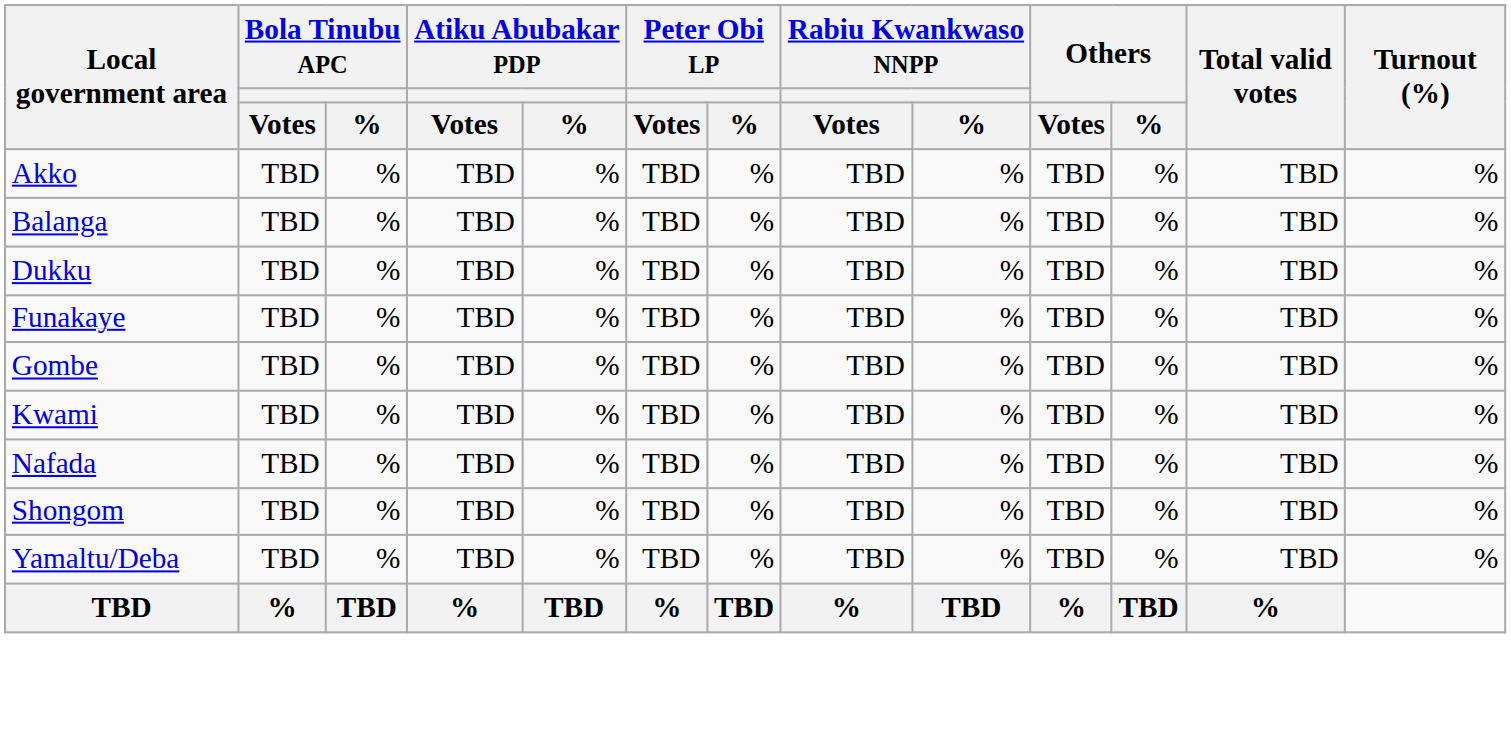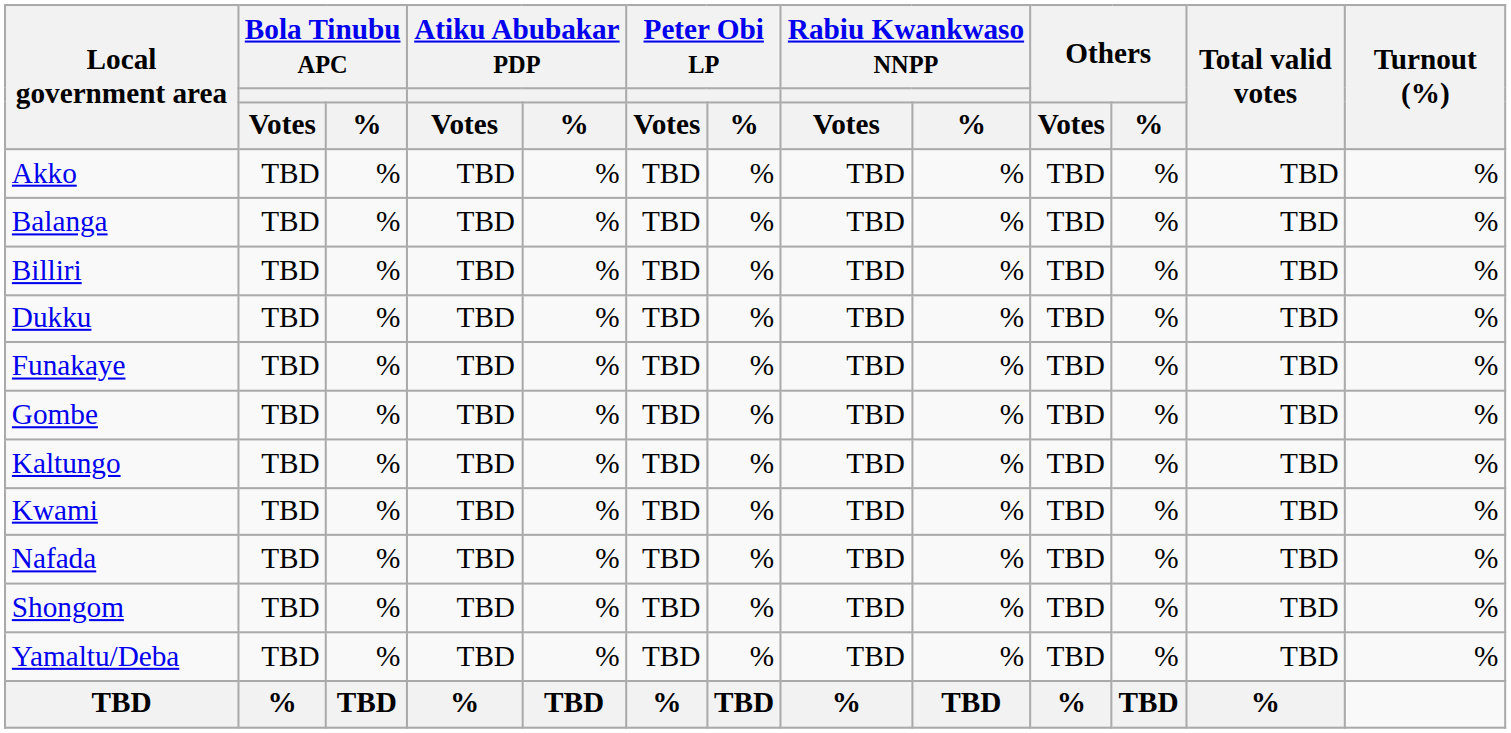+ row: (47, 270)
+ row: (66, 462)
